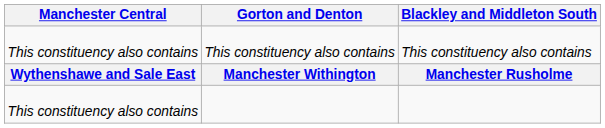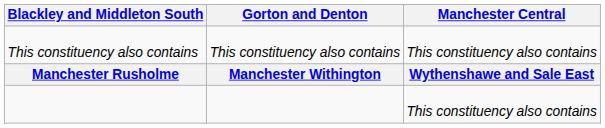columns swapped: (499, 15) <-> (103, 15)
